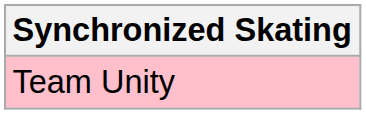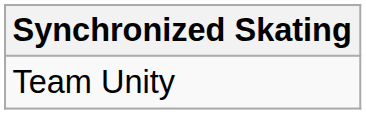(94, 81) pink background -> (94, 81) no background
